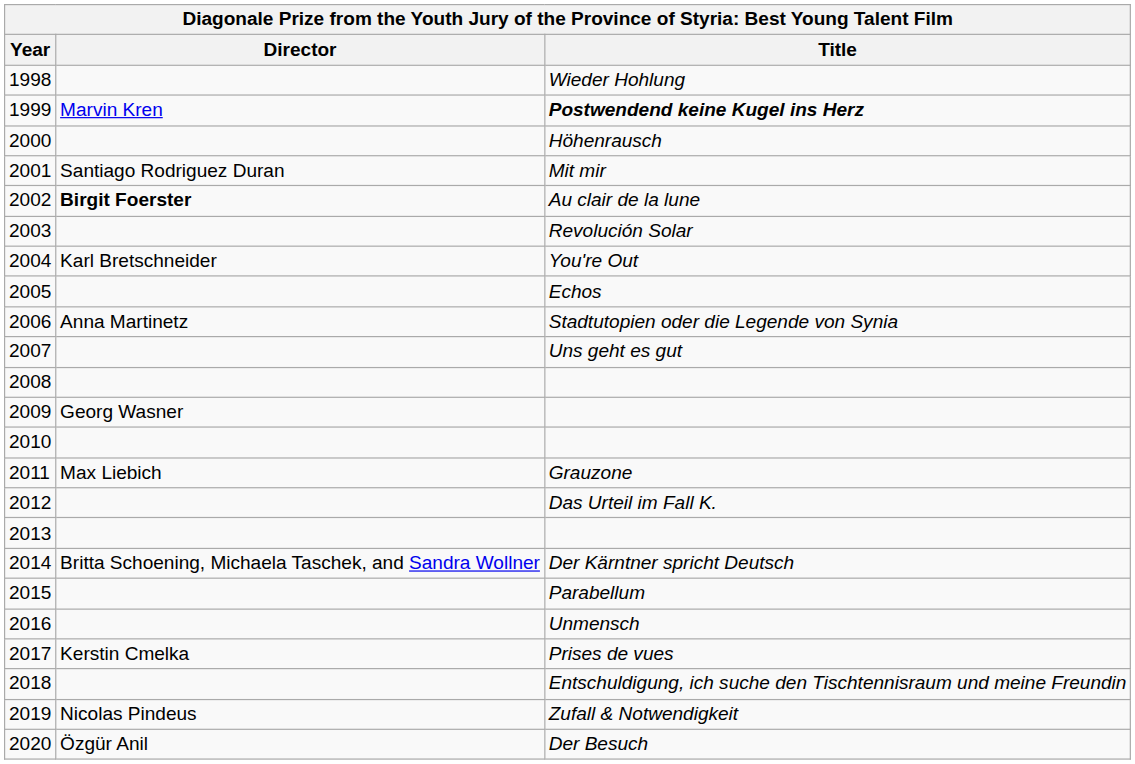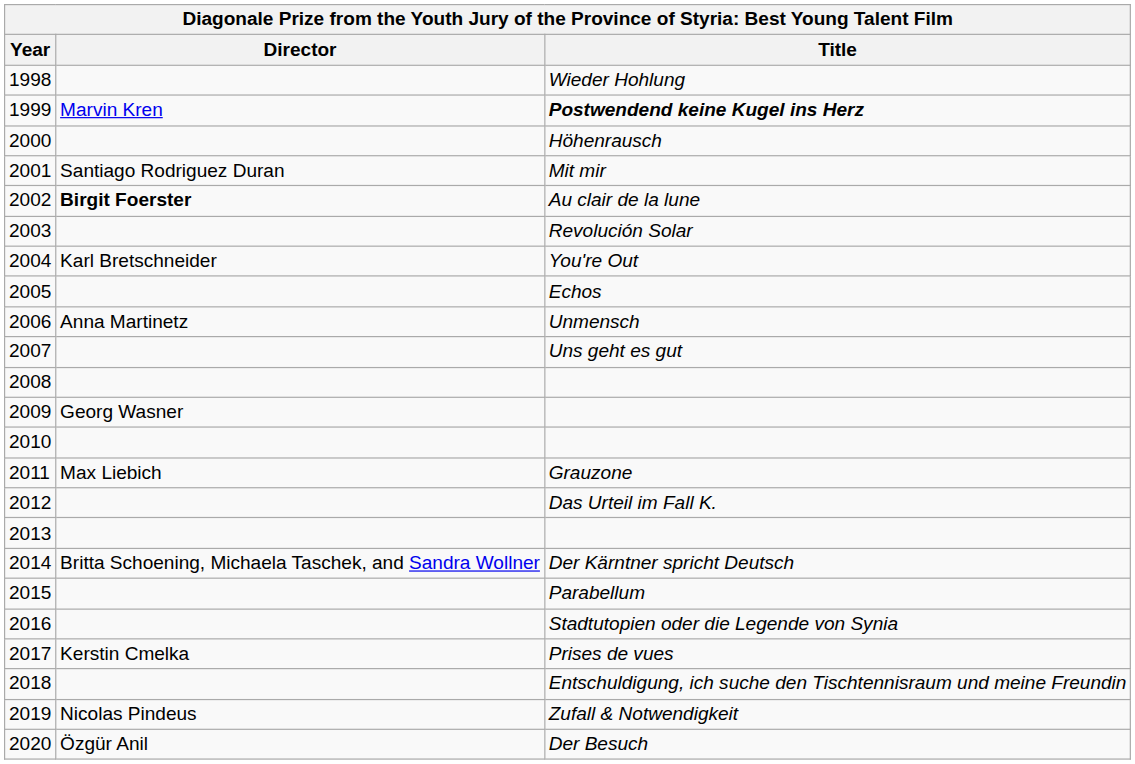(723, 321) Stadtutopien oder die Legende von Synia -> (594, 321) Unmensch
(594, 623) Unmensch -> (723, 623) Stadtutopien oder die Legende von Synia
